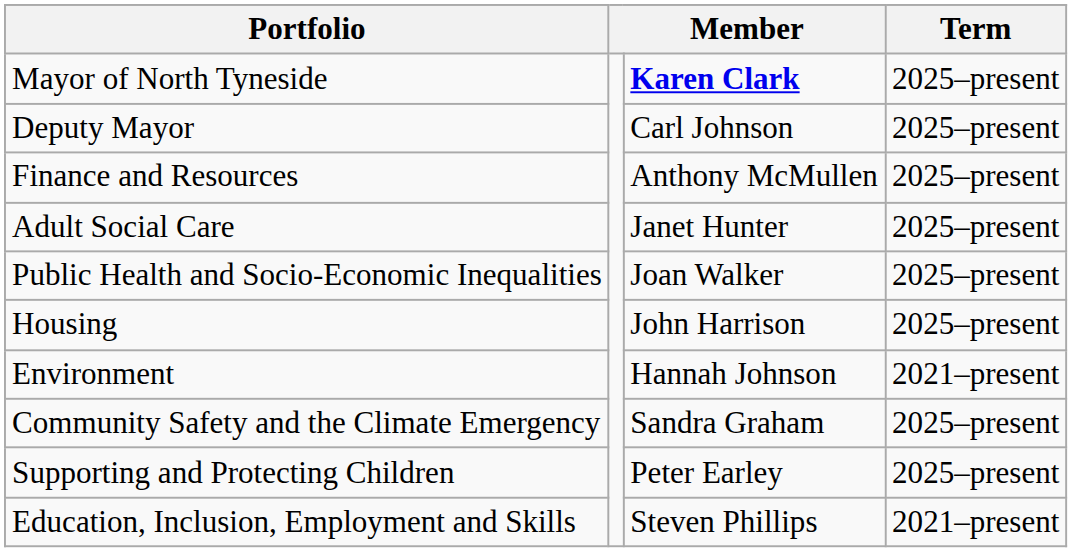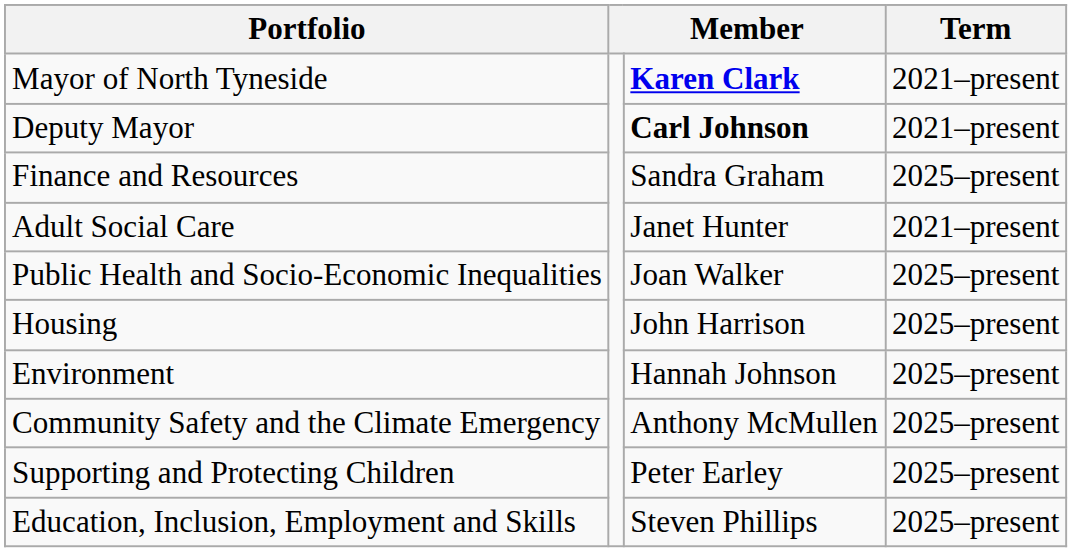(976, 78) 2025–present -> (976, 78) 2021–present
(712, 127) normal -> (720, 127) bold
(976, 127) 2025–present -> (976, 127) 2021–present
(754, 176) Anthony McMullen -> (727, 176) Sandra Graham
(976, 226) 2025–present -> (976, 226) 2021–present
(976, 373) 2021–present -> (976, 373) 2025–present
(727, 422) Sandra Graham -> (754, 422) Anthony McMullen
(976, 521) 2021–present -> (976, 521) 2025–present
